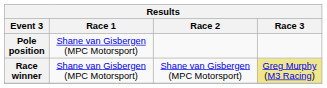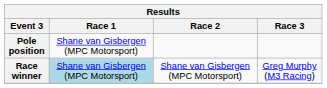(101, 70) no background -> (101, 70) lightblue background
(290, 70) khaki background -> (290, 70) no background
